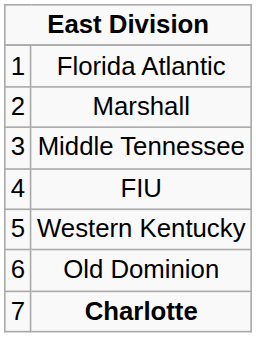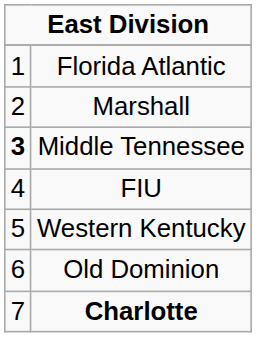(18, 147) normal -> (18, 147) bold
